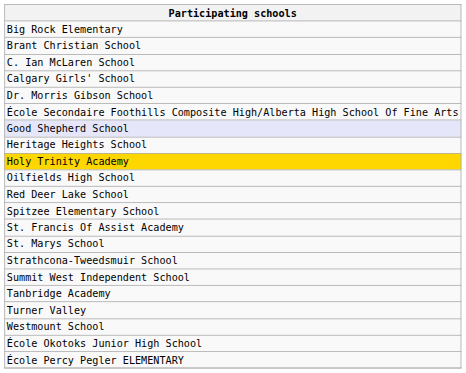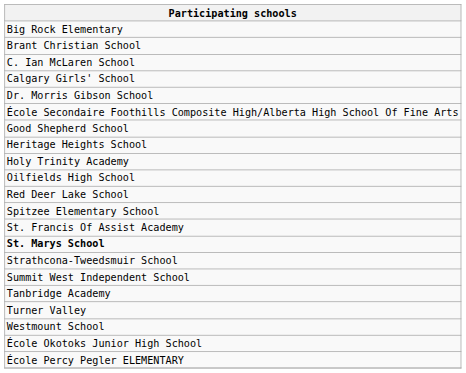(68, 128) lavender background -> (68, 128) no background
(68, 162) gold background -> (68, 162) no background
(56, 244) normal -> (56, 244) bold
